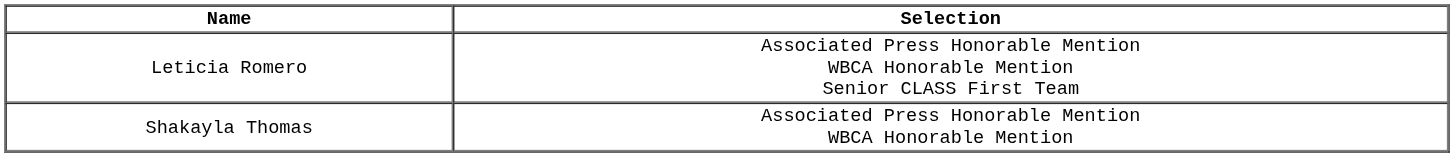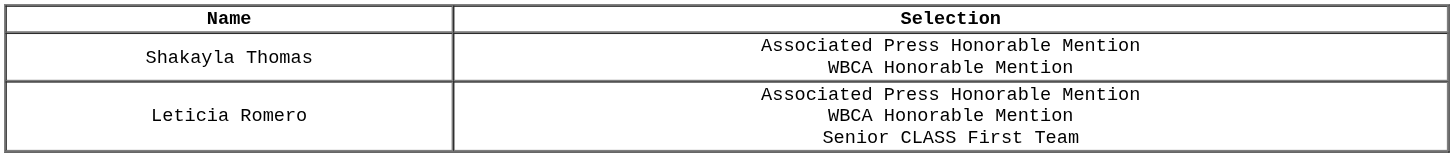rows swapped: (229, 68) <-> (229, 127)
